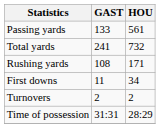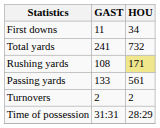rows swapped: (32, 81) <-> (36, 30)
(136, 64) no background -> (136, 64) khaki background
